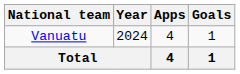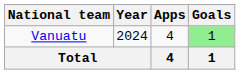(212, 37) no background -> (212, 37) lightgreen background
